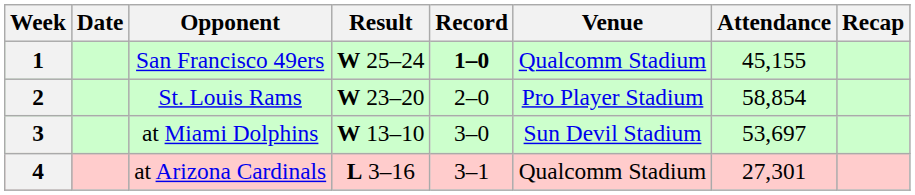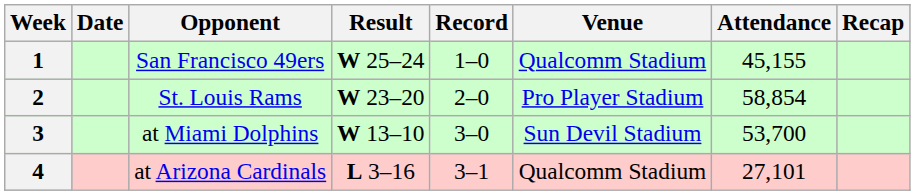(472, 60) bold -> (472, 60) normal
(774, 134) 53,697 -> (774, 134) 53,700
(774, 171) 27,301 -> (774, 171) 27,101
